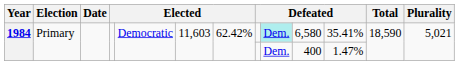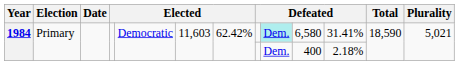(345, 32) 35.41% -> (345, 32) 31.41%
(348, 51) 1.47% -> (348, 51) 2.18%
